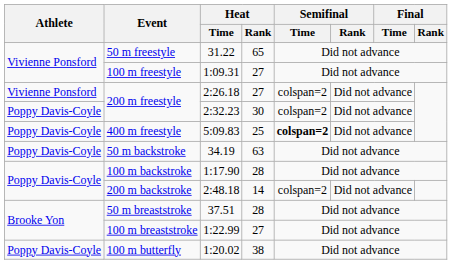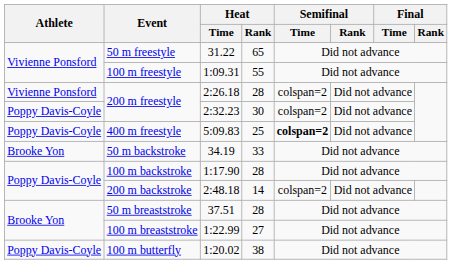(258, 72) 27 -> (258, 72) 55
(258, 92) 27 -> (258, 92) 28
(54, 151) Poppy Davis-Coyle -> (36, 151) Brooke Yon
(258, 151) 63 -> (258, 151) 33
